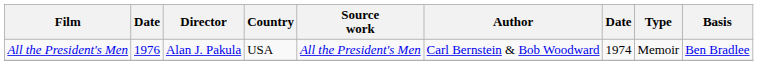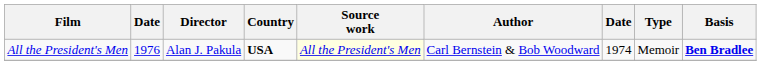(260, 49) normal -> (260, 49) bold
(360, 49) no background -> (360, 49) lightyellow background
(717, 49) normal -> (719, 49) bold
